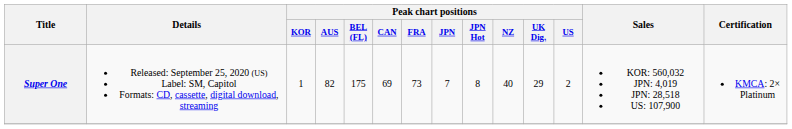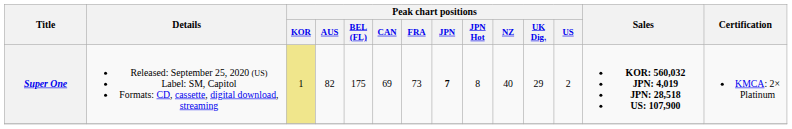(301, 84) no background -> (301, 84) khaki background
(447, 84) normal -> (447, 84) bold
(643, 90) normal -> (643, 90) bold
